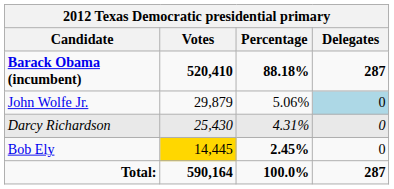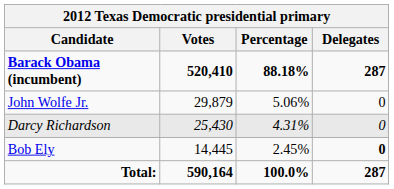(382, 103) lightblue background -> (382, 103) no background
(213, 149) gold background -> (213, 149) no background
(290, 149) bold -> (291, 149) normal
(382, 149) normal -> (382, 149) bold
